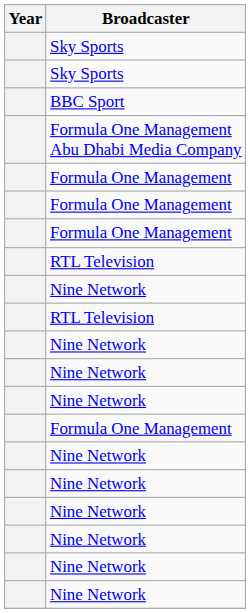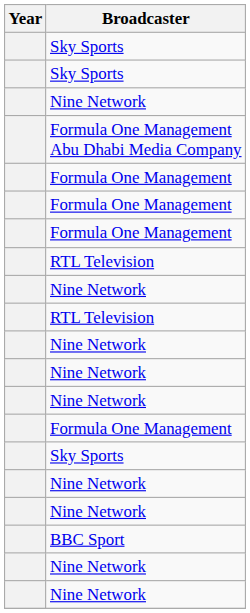(87, 102) BBC Sport -> (98, 102) Nine Network
(98, 455) Nine Network -> (87, 455) Sky Sports
(98, 539) Nine Network -> (87, 539) BBC Sport
